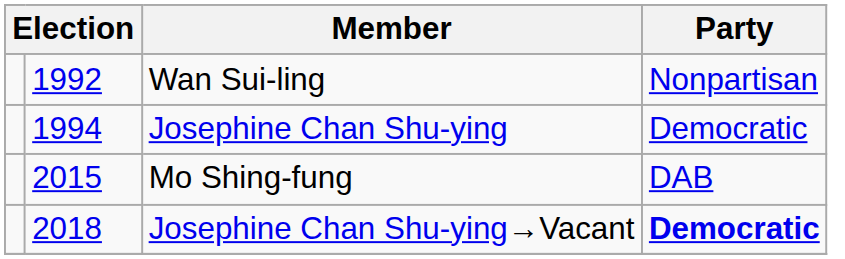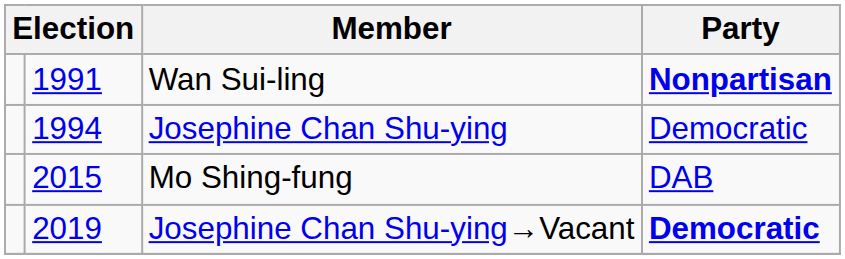(67, 79) 1992 -> (67, 79) 1991
(733, 79) normal -> (740, 79) bold
(67, 228) 2018 -> (67, 228) 2019
